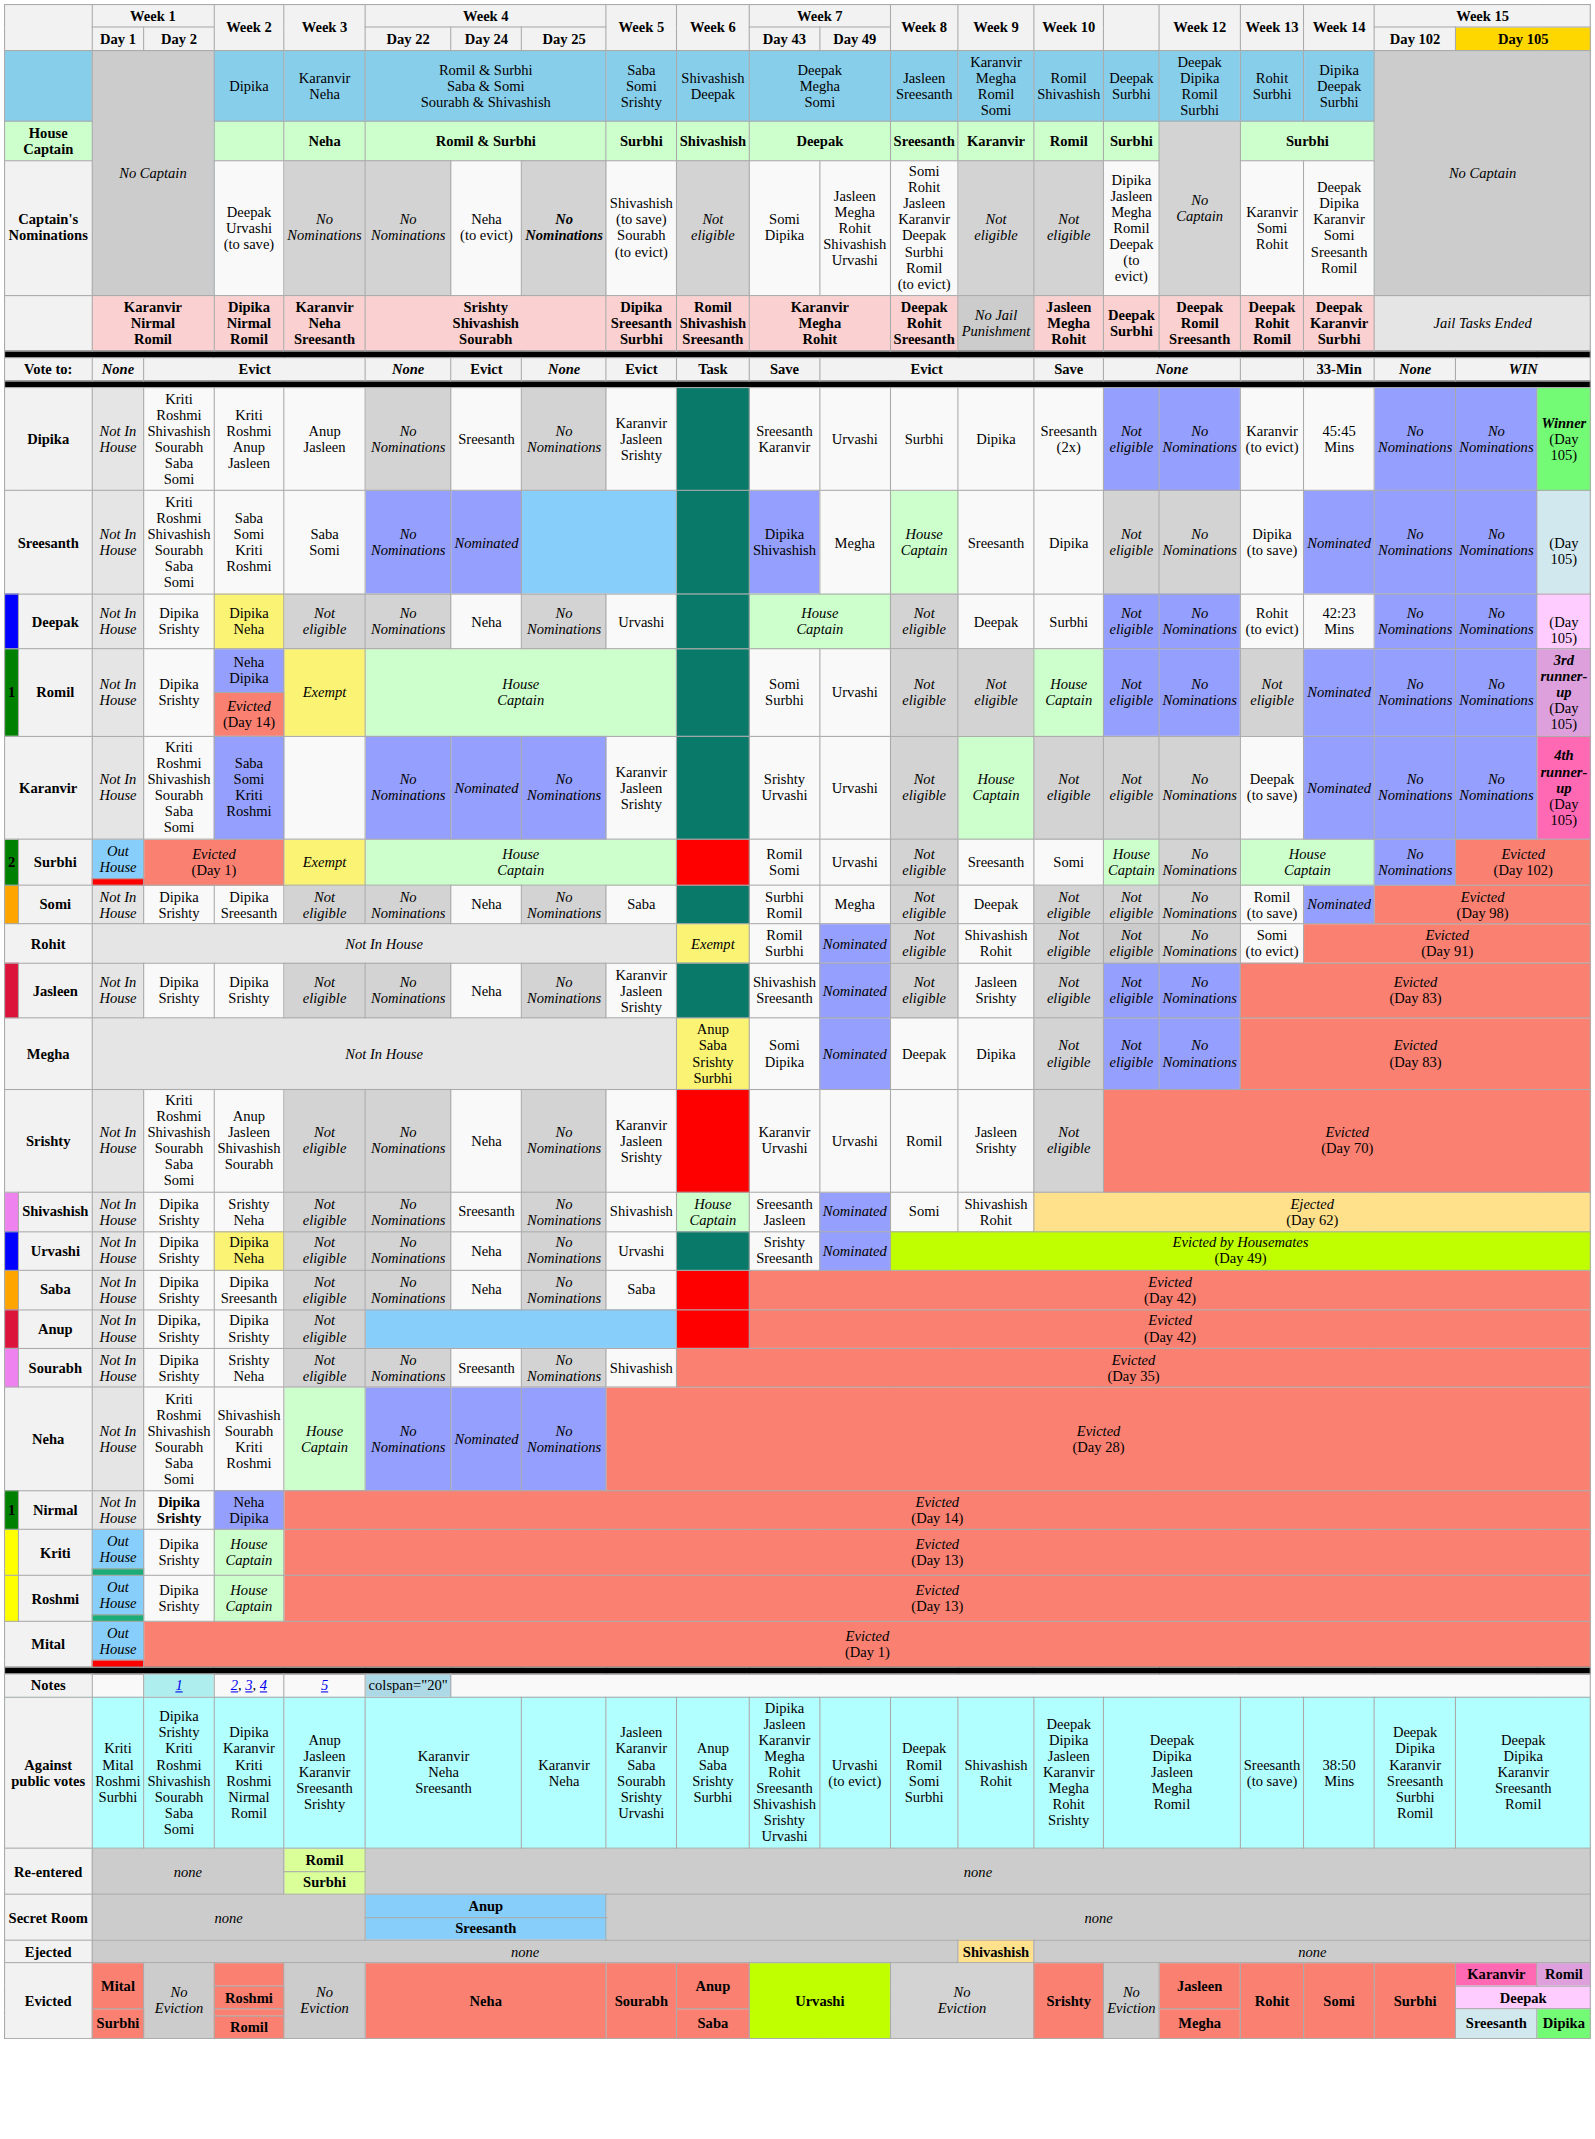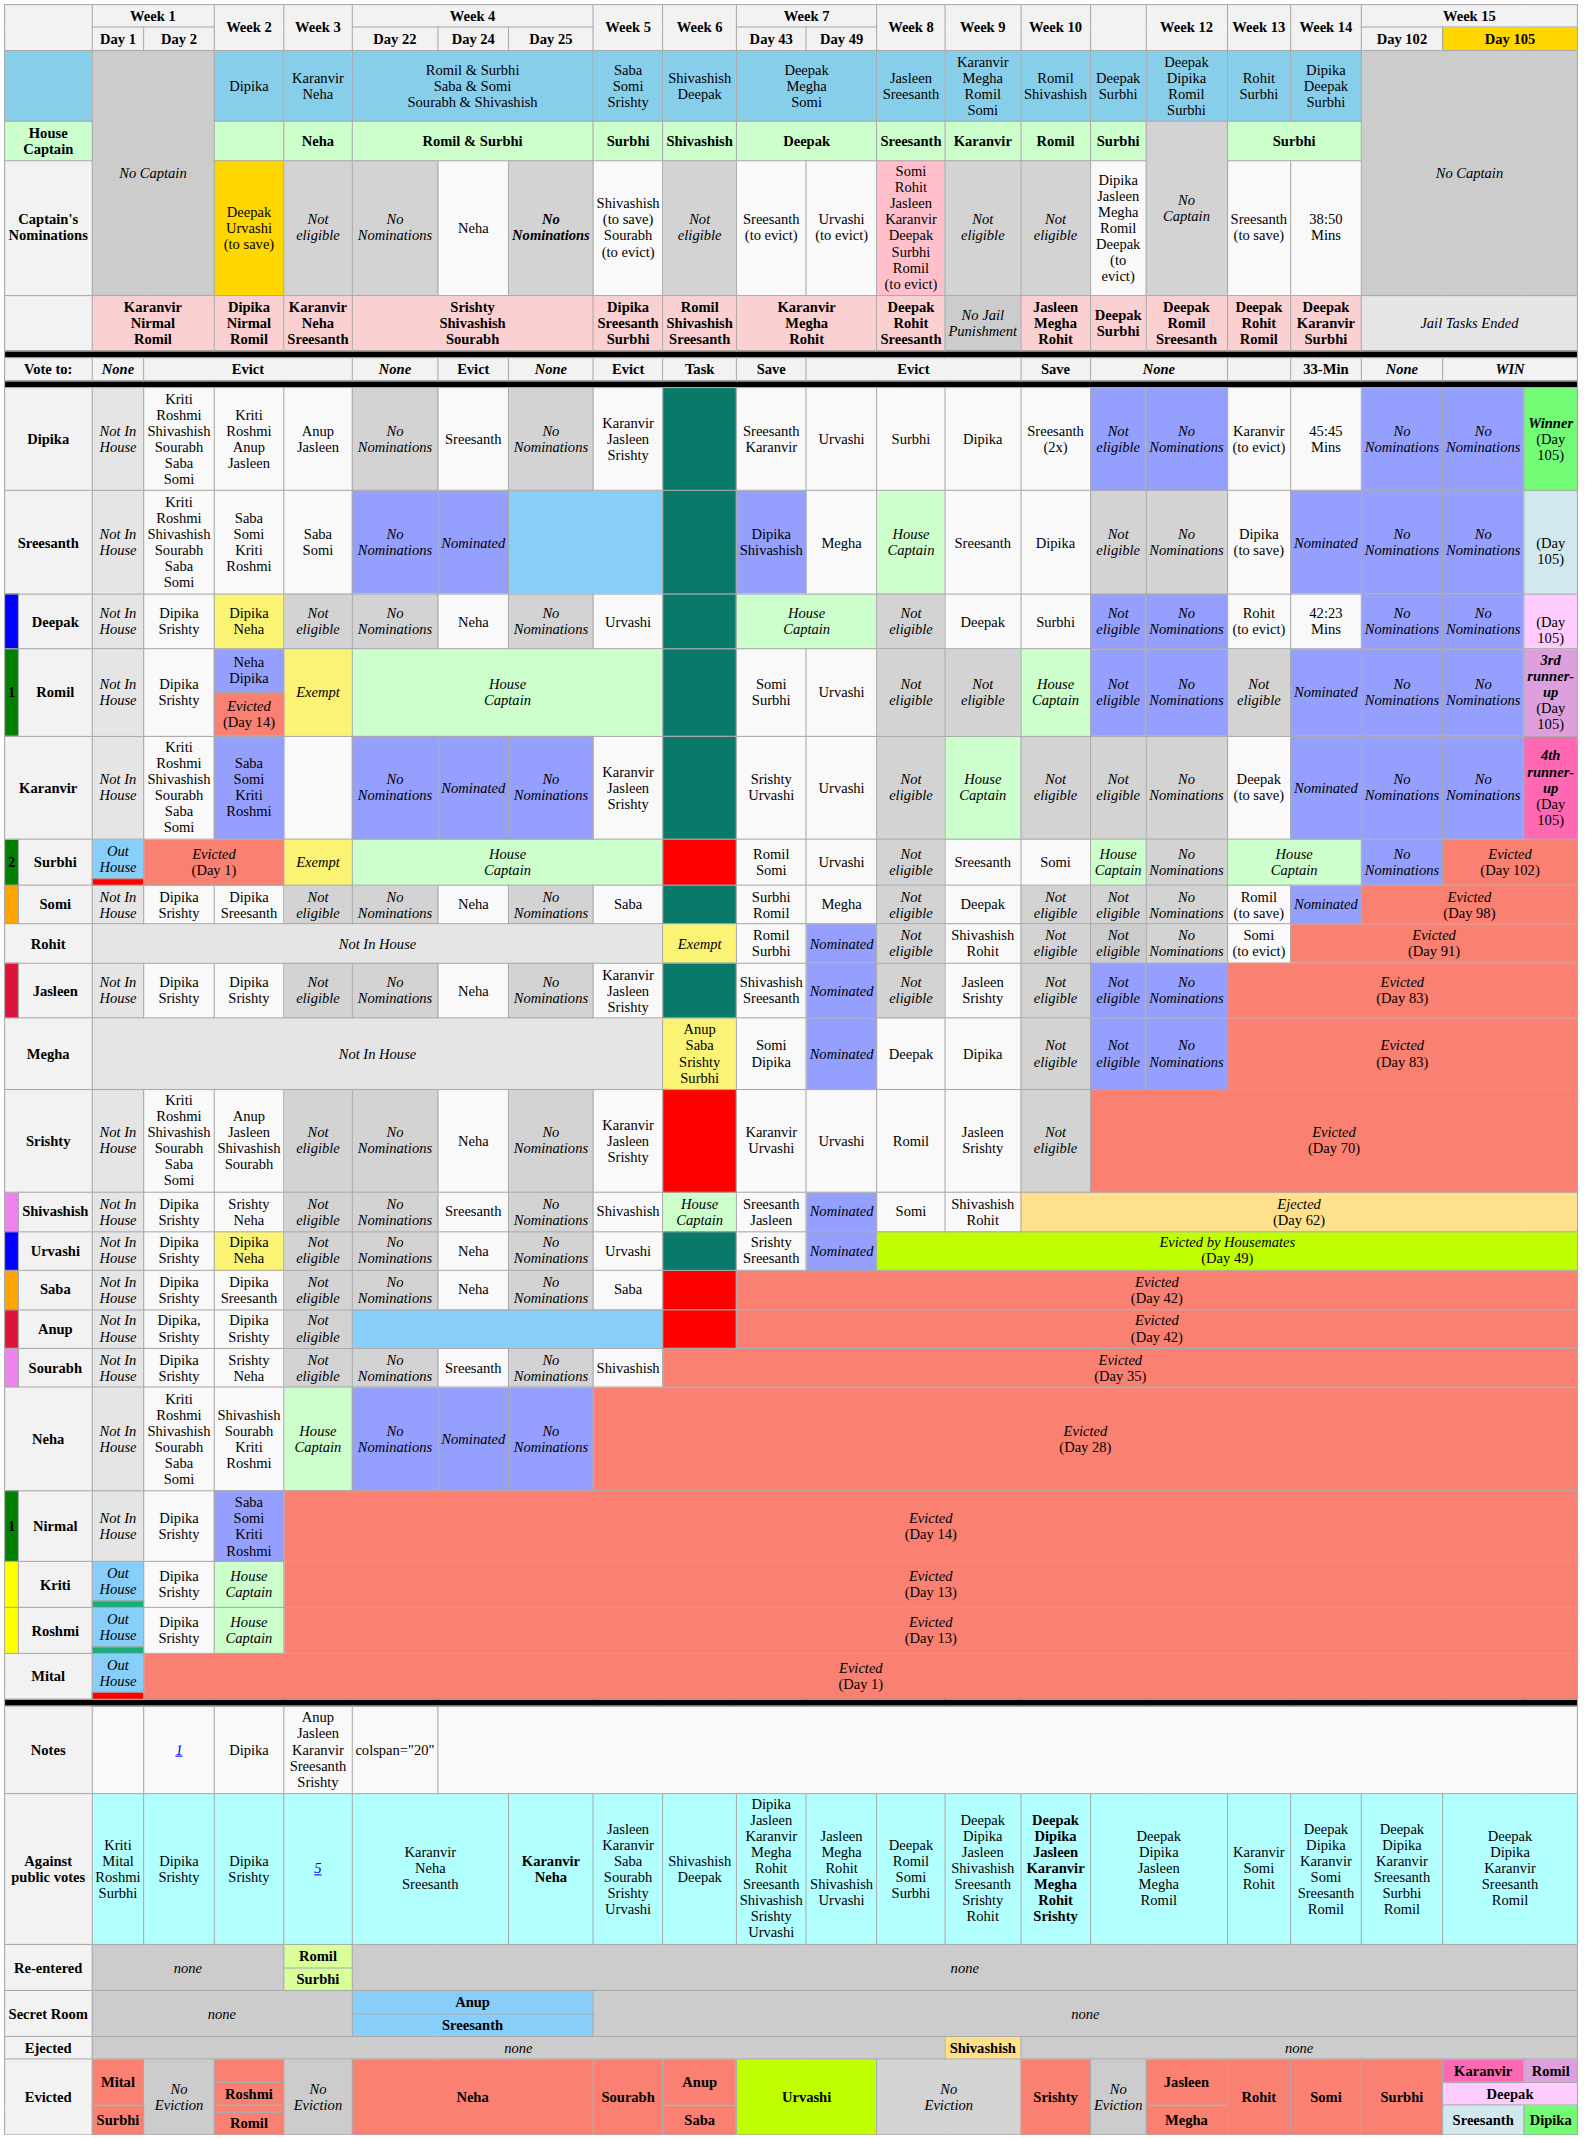(249, 228) no background -> (249, 228) gold background
(325, 228) No Nominations -> (318, 228) Not eligible
(486, 228) Neha (to evict) -> (473, 228) Neha
(784, 228) Somi Dipika -> (771, 228) Sreesanth (to evict)
(855, 228) Jasleen Megha Rohit Shivashish Urvashi -> (842, 228) Urvashi (to evict)
(924, 228) no background -> (911, 228) pink background
(1272, 228) Karanvir Somi Rohit -> (1259, 228) Sreesanth (to save)
(1339, 228) Deepak Dipika Karanvir Somi Sreesanth Romil -> (1326, 228) 38:50 Mins
(179, 1510) bold -> (179, 1526) normal
(249, 1510) Neha Dipika -> (249, 1526) Saba Somi Kriti Roshmi
(179, 1685) paleturquoise background -> (179, 1749) no background
(249, 1685) 2, 3, 4 -> (249, 1749) Dipika
(325, 1685) 5 -> (318, 1749) Anup Jasleen Karanvir Sreesanth Srishty
(408, 1685) lightblue background -> (395, 1749) no background
(179, 1772) Dipika Srishty Kriti Roshmi Shivashish Sourabh Saba Somi -> (179, 1869) Dipika Srishty
(249, 1772) Dipika Karanvir Kriti Roshmi Nirmal Romil -> (249, 1869) Dipika Srishty
(325, 1772) Anup Jasleen Karanvir Sreesanth Srishty -> (318, 1869) 5
(564, 1772) normal -> (551, 1869) bold
(713, 1772) Anup Saba Srishty Surbhi -> (700, 1869) Shivashish Deepak
(855, 1772) Urvashi (to evict) -> (842, 1869) Jasleen Megha Rohit Shivashish Urvashi
(996, 1772) Shivashish Rohit -> (983, 1869) Deepak Dipika Jasleen Shivashish Sreesanth Srishty Rohit
(1069, 1772) normal -> (1056, 1869) bold
(1272, 1772) Sreesanth (to save) -> (1259, 1869) Karanvir Somi Rohit
(1339, 1772) 38:50 Mins -> (1326, 1869) Deepak Dipika Karanvir Somi Sreesanth Romil
